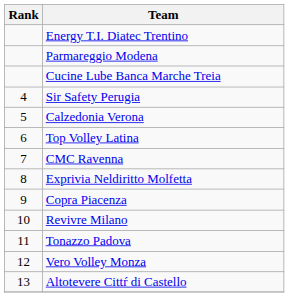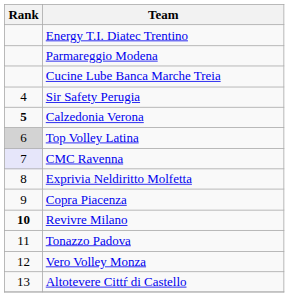(24, 117) normal -> (24, 117) bold
(24, 138) no background -> (24, 138) lightgrey background
(24, 158) no background -> (24, 158) lavender background
(24, 220) normal -> (24, 220) bold
